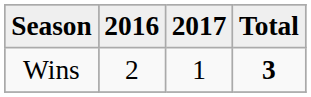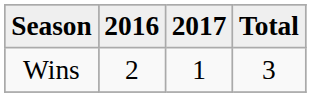(269, 69) bold -> (269, 69) normal
